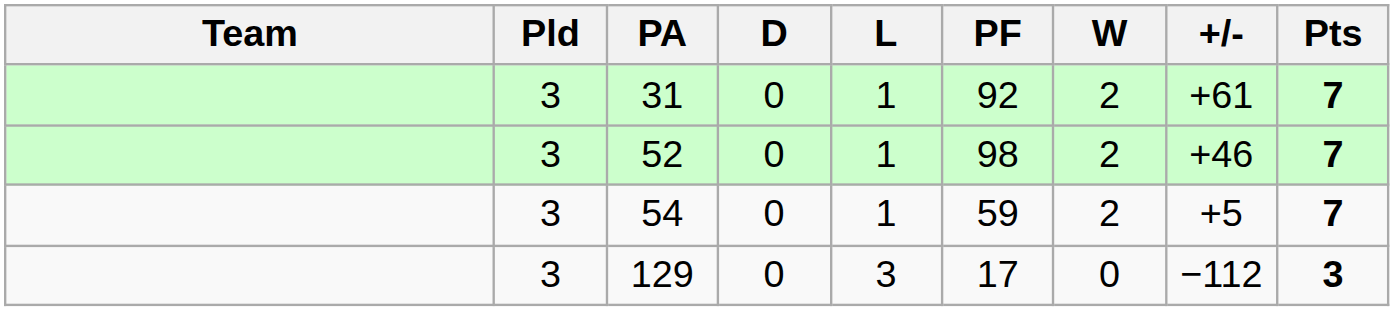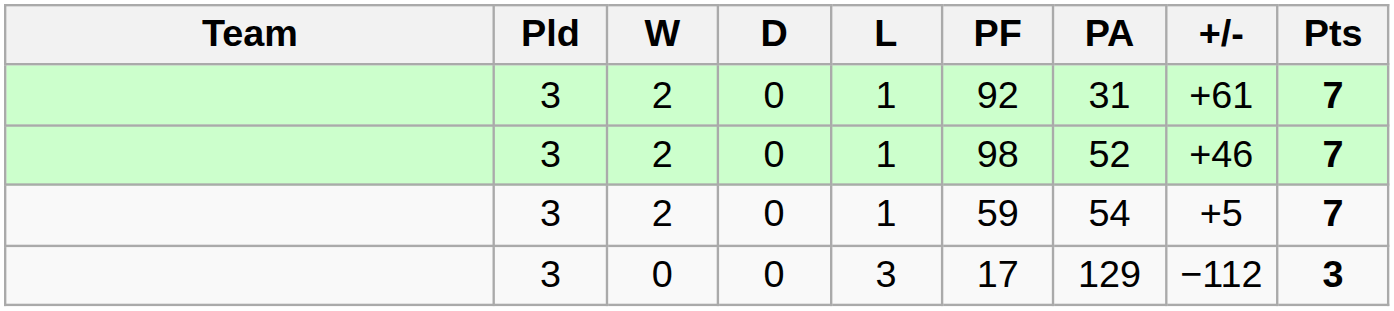columns swapped: (1109, 34) <-> (662, 34)
